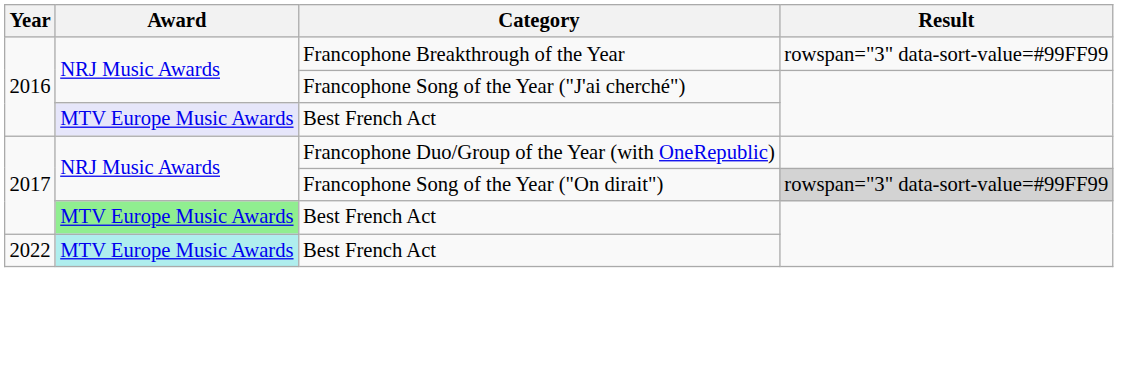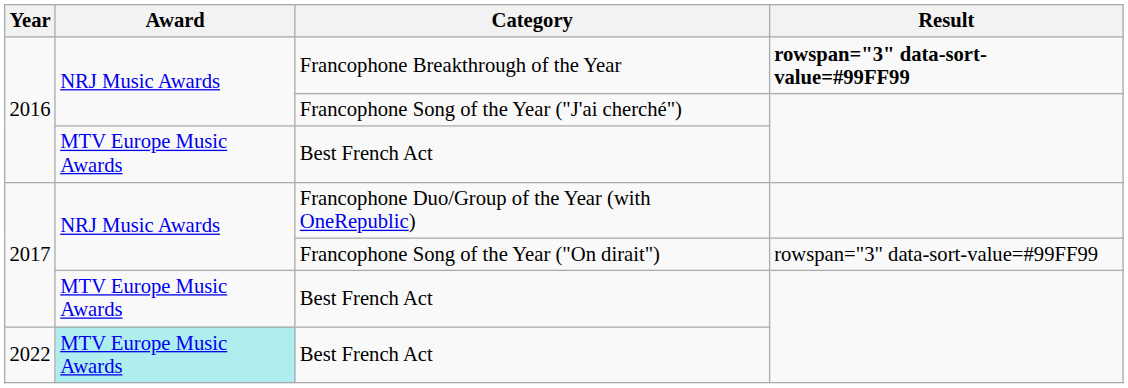(946, 53) normal -> (880, 65) bold
(177, 119) lavender background -> (144, 153) no background
(946, 184) lightgrey background -> (936, 254) no background
(177, 217) lightgreen background -> (144, 298) no background
